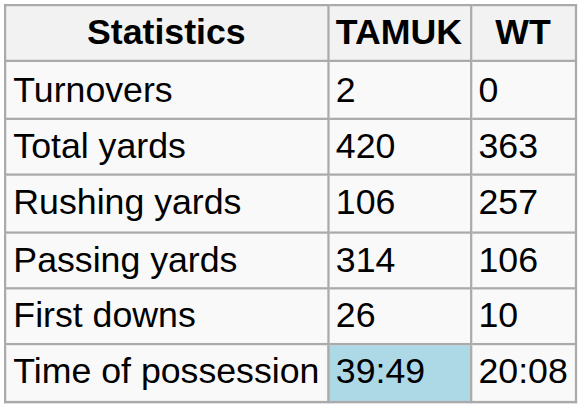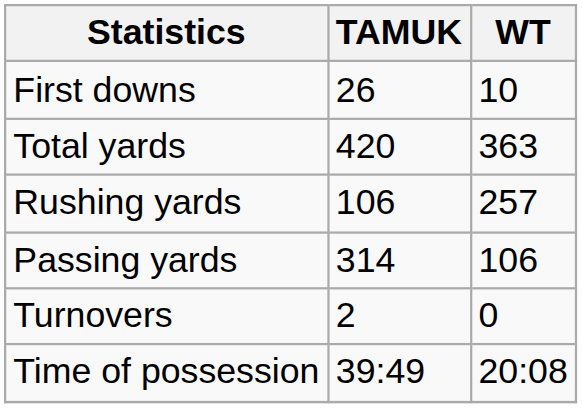rows swapped: (105, 315) <-> (93, 89)
(381, 372) lightblue background -> (381, 372) no background
